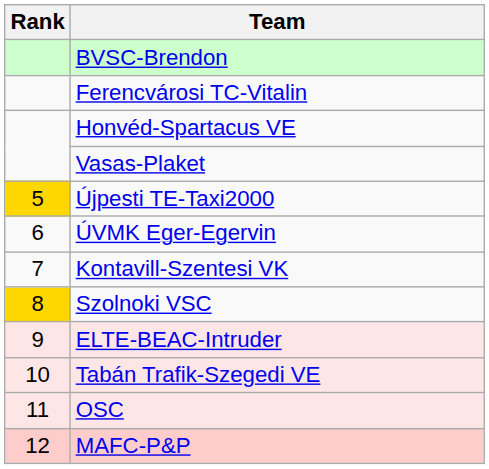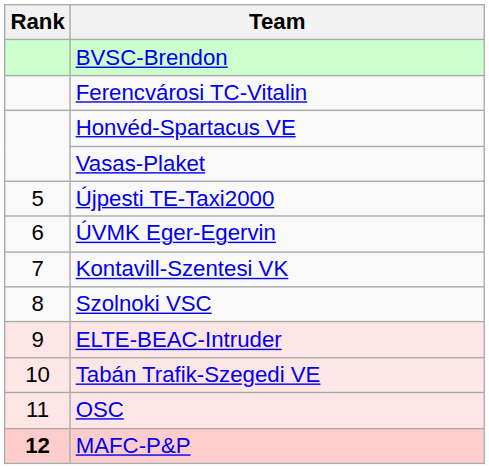(38, 198) gold background -> (38, 198) no background
(38, 304) gold background -> (38, 304) no background
(38, 445) normal -> (38, 445) bold
